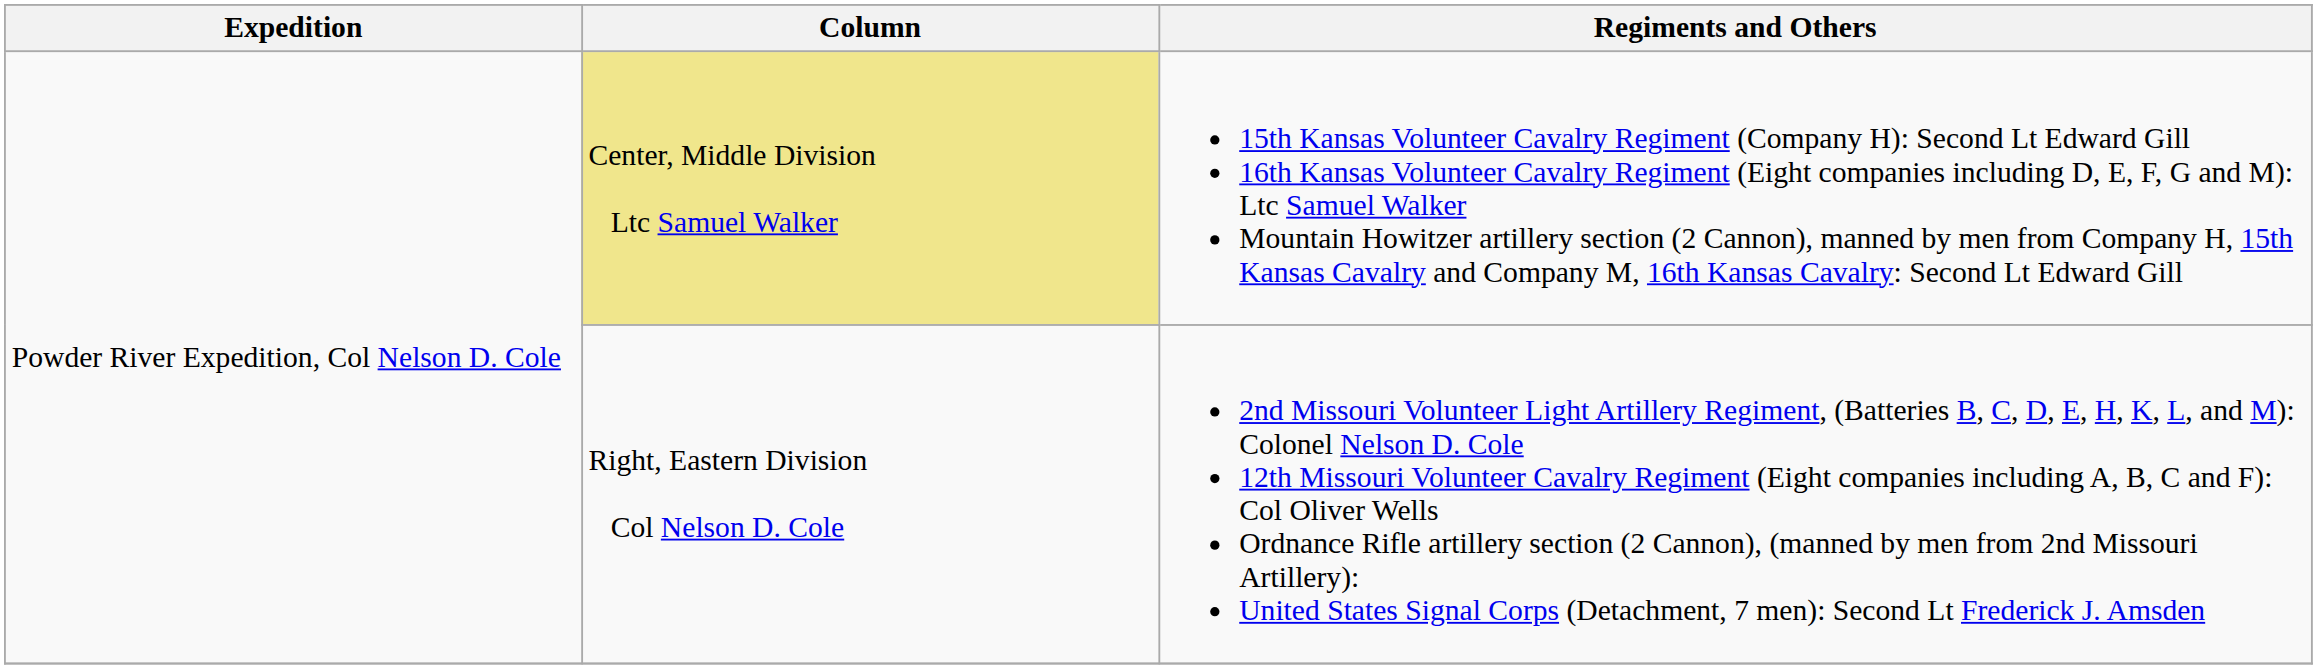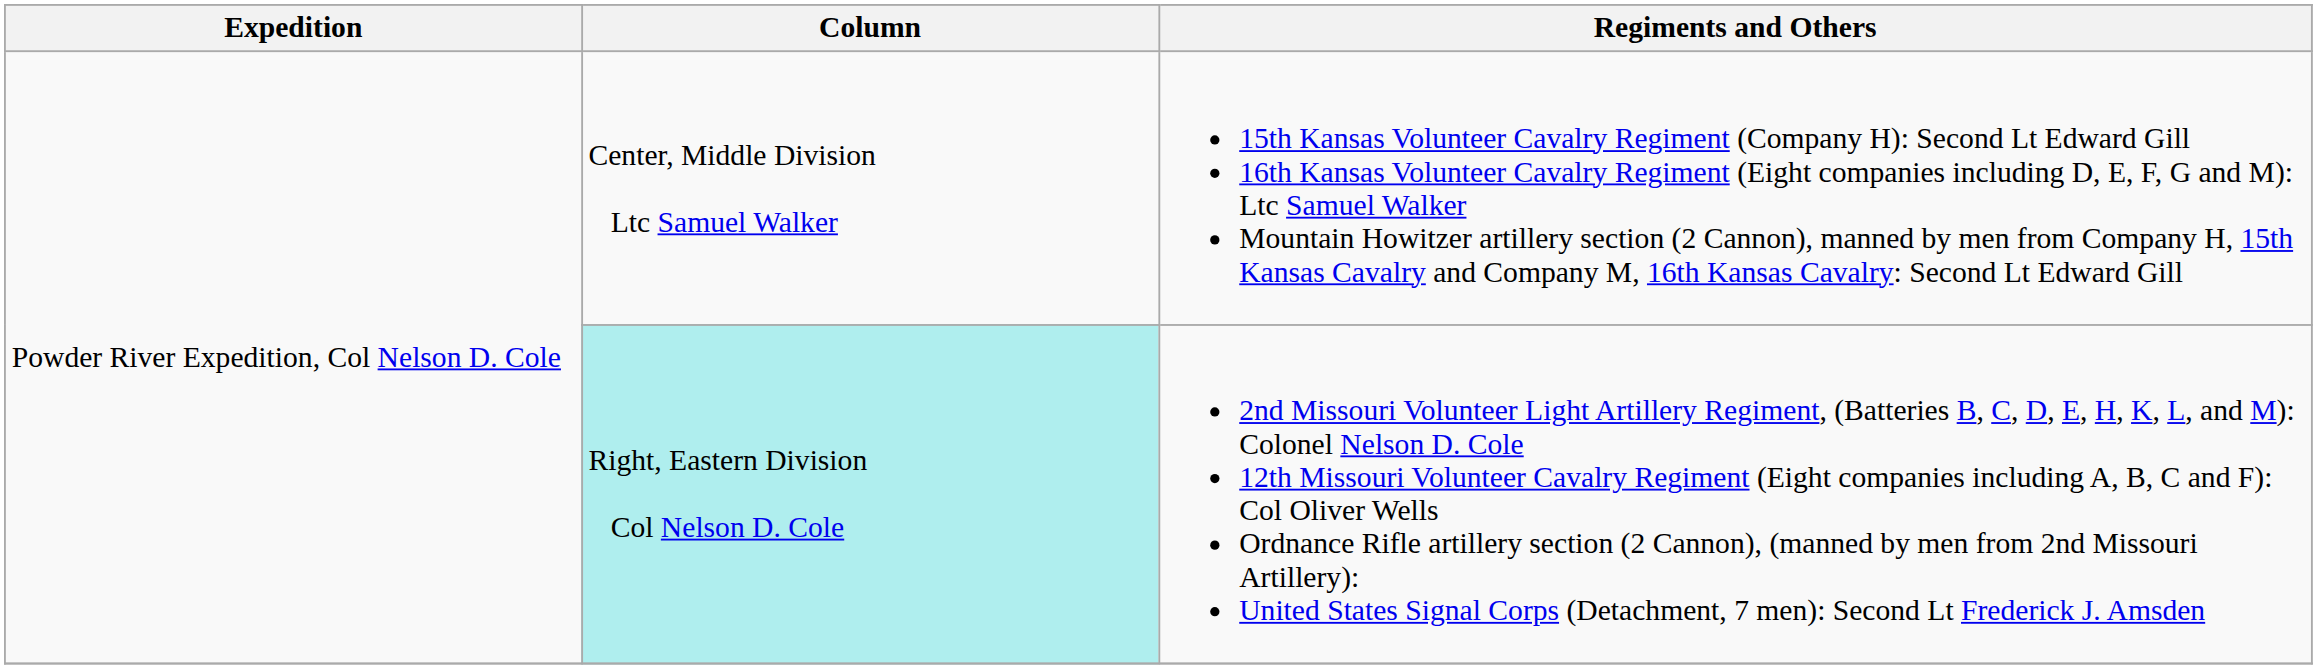(732, 187) khaki background -> (732, 187) no background
(728, 493) no background -> (728, 493) paleturquoise background
